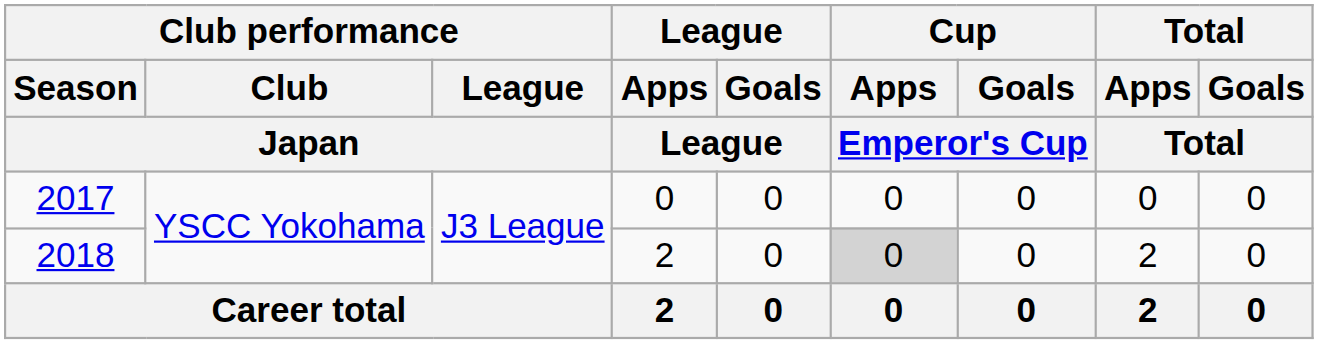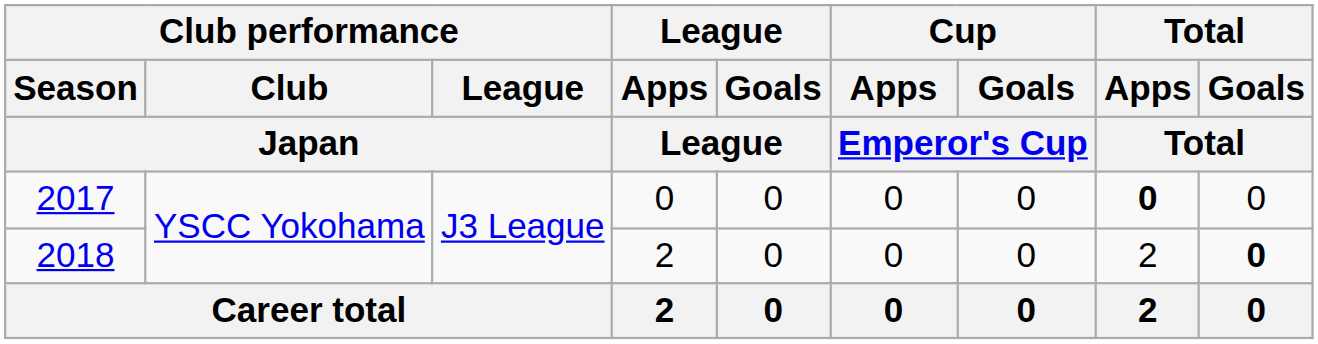(1148, 198) normal -> (1148, 198) bold
(893, 254) lightgrey background -> (893, 254) no background
(1256, 254) normal -> (1256, 254) bold
